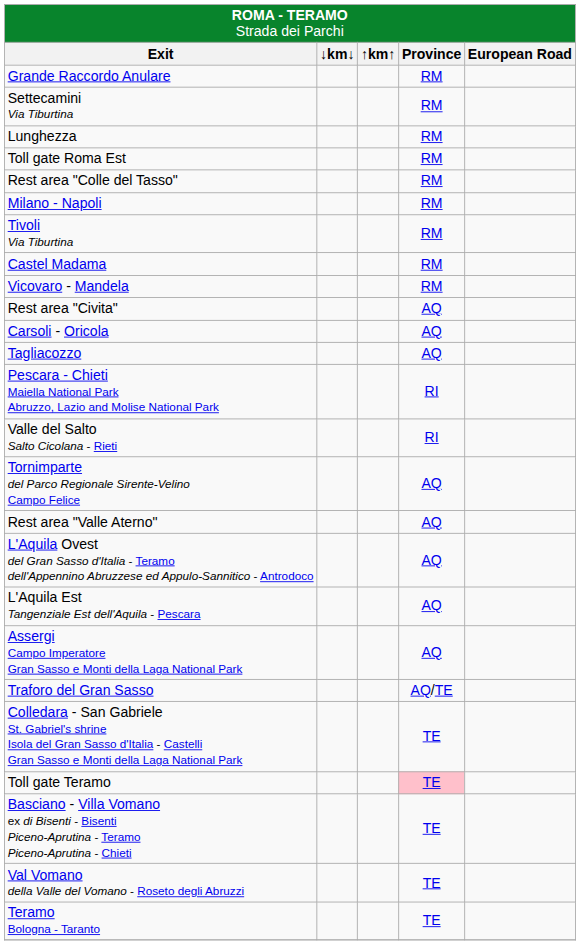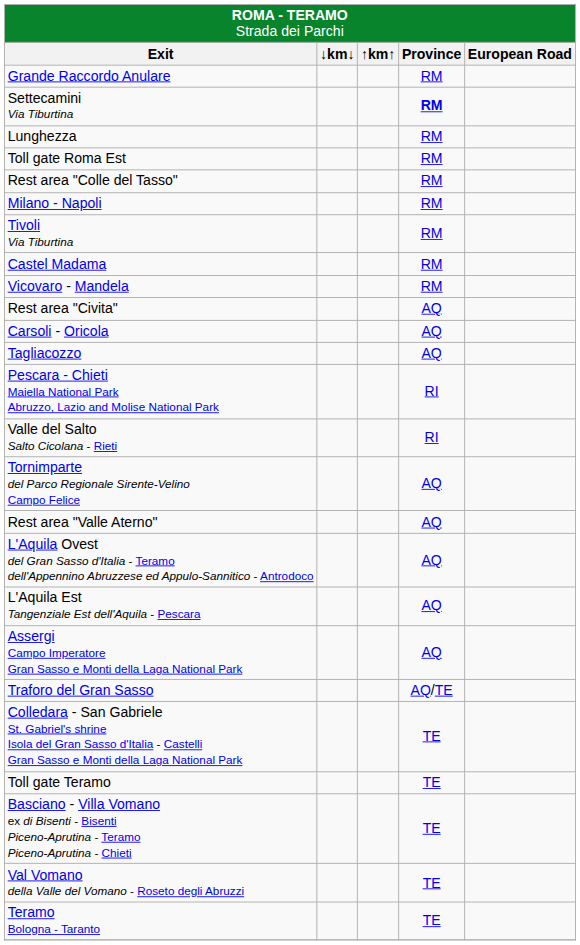(432, 106) normal -> (432, 106) bold
(432, 782) pink background -> (432, 782) no background
